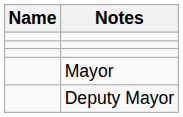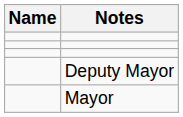(89, 70) Mayor -> (119, 70) Deputy Mayor
(119, 98) Deputy Mayor -> (89, 98) Mayor
